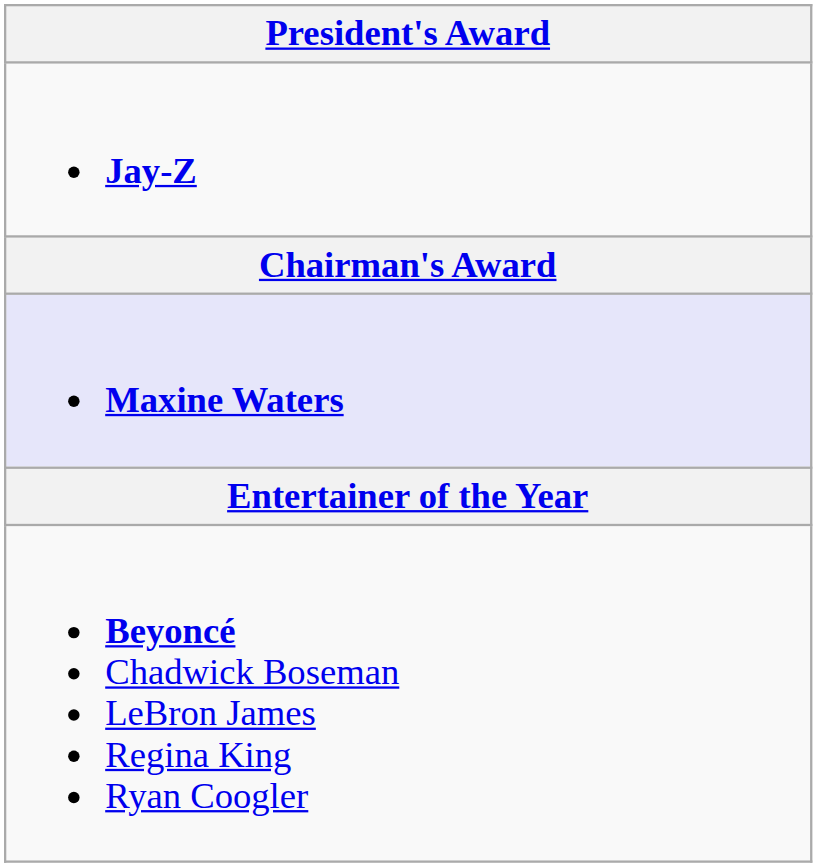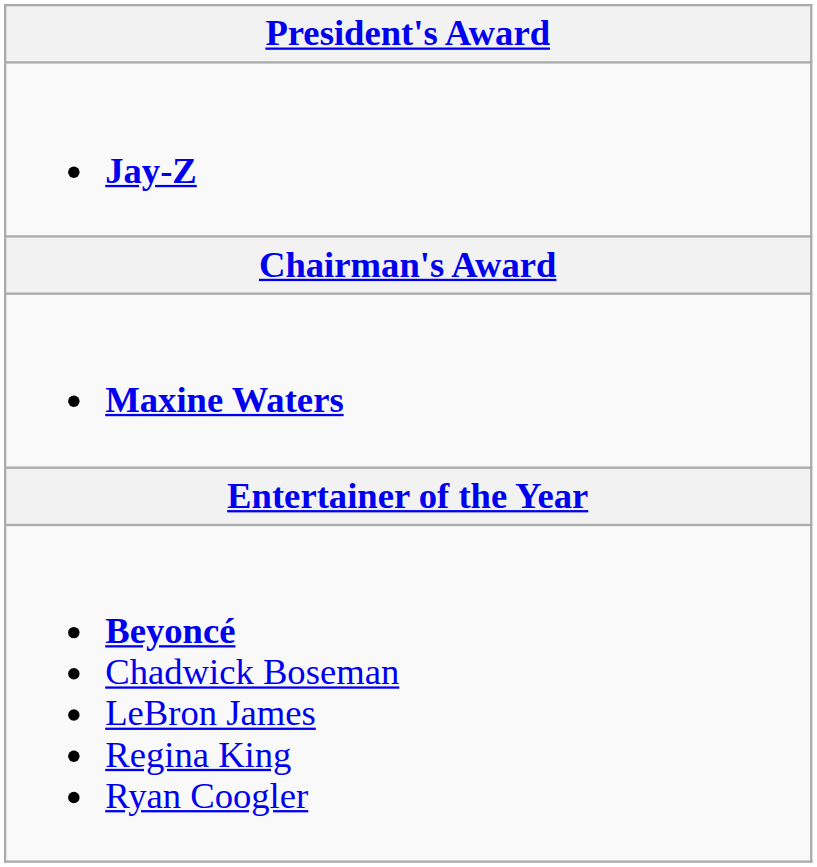(408, 401) lavender background -> (408, 401) no background
